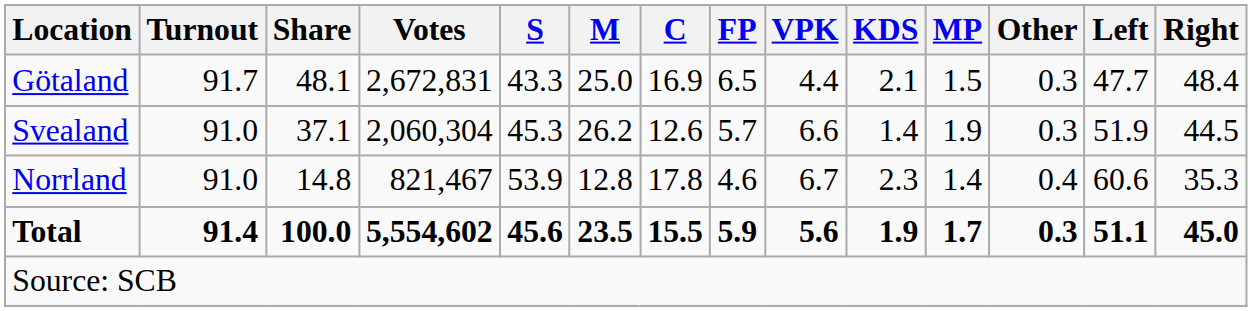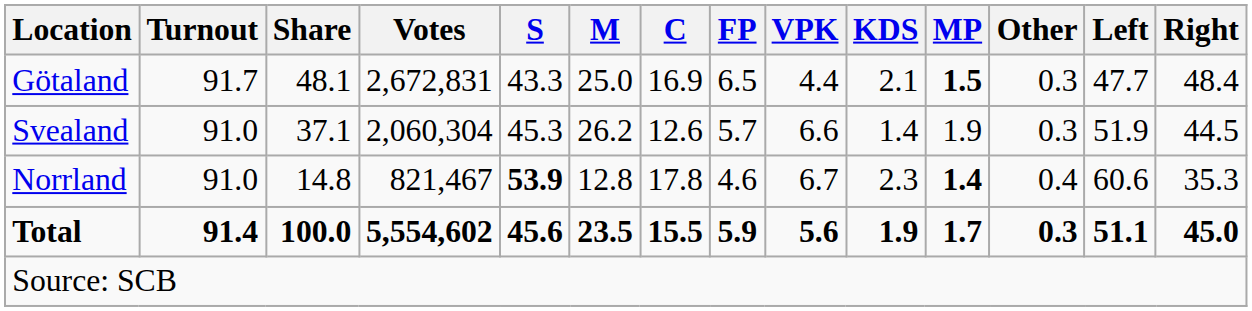(962, 79) normal -> (962, 79) bold
(535, 180) normal -> (535, 180) bold
(962, 180) normal -> (962, 180) bold
